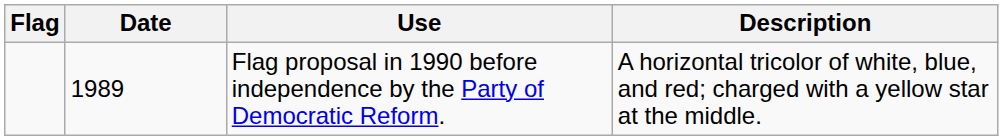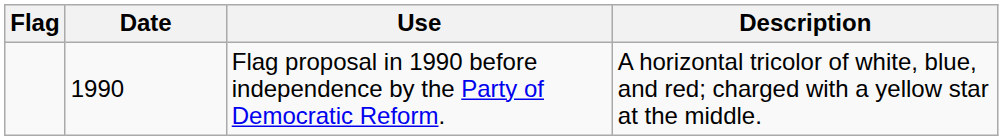(97, 88) 1989 -> (97, 88) 1990
